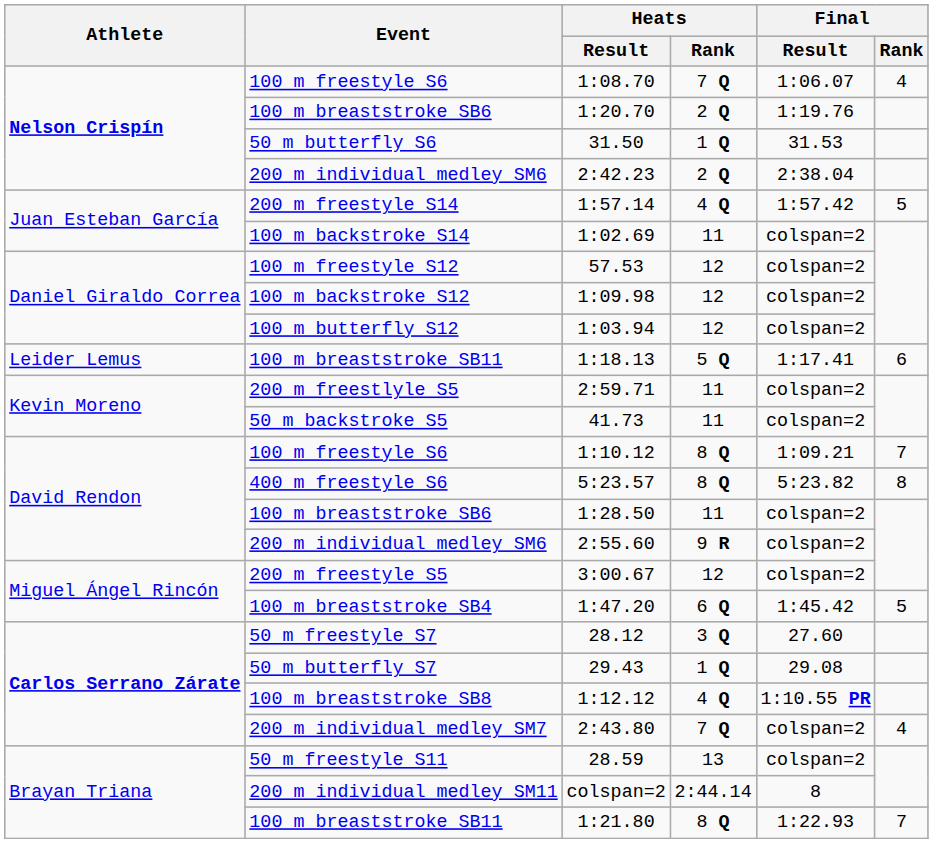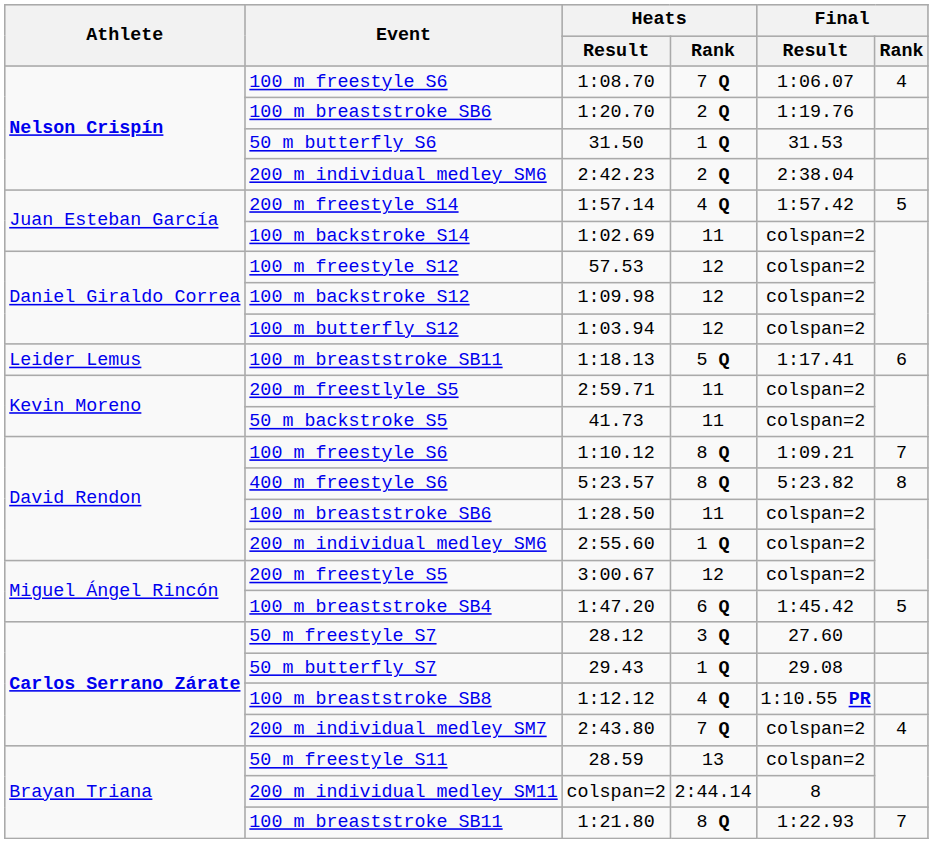(713, 545) 9 R -> (713, 545) 1 Q
